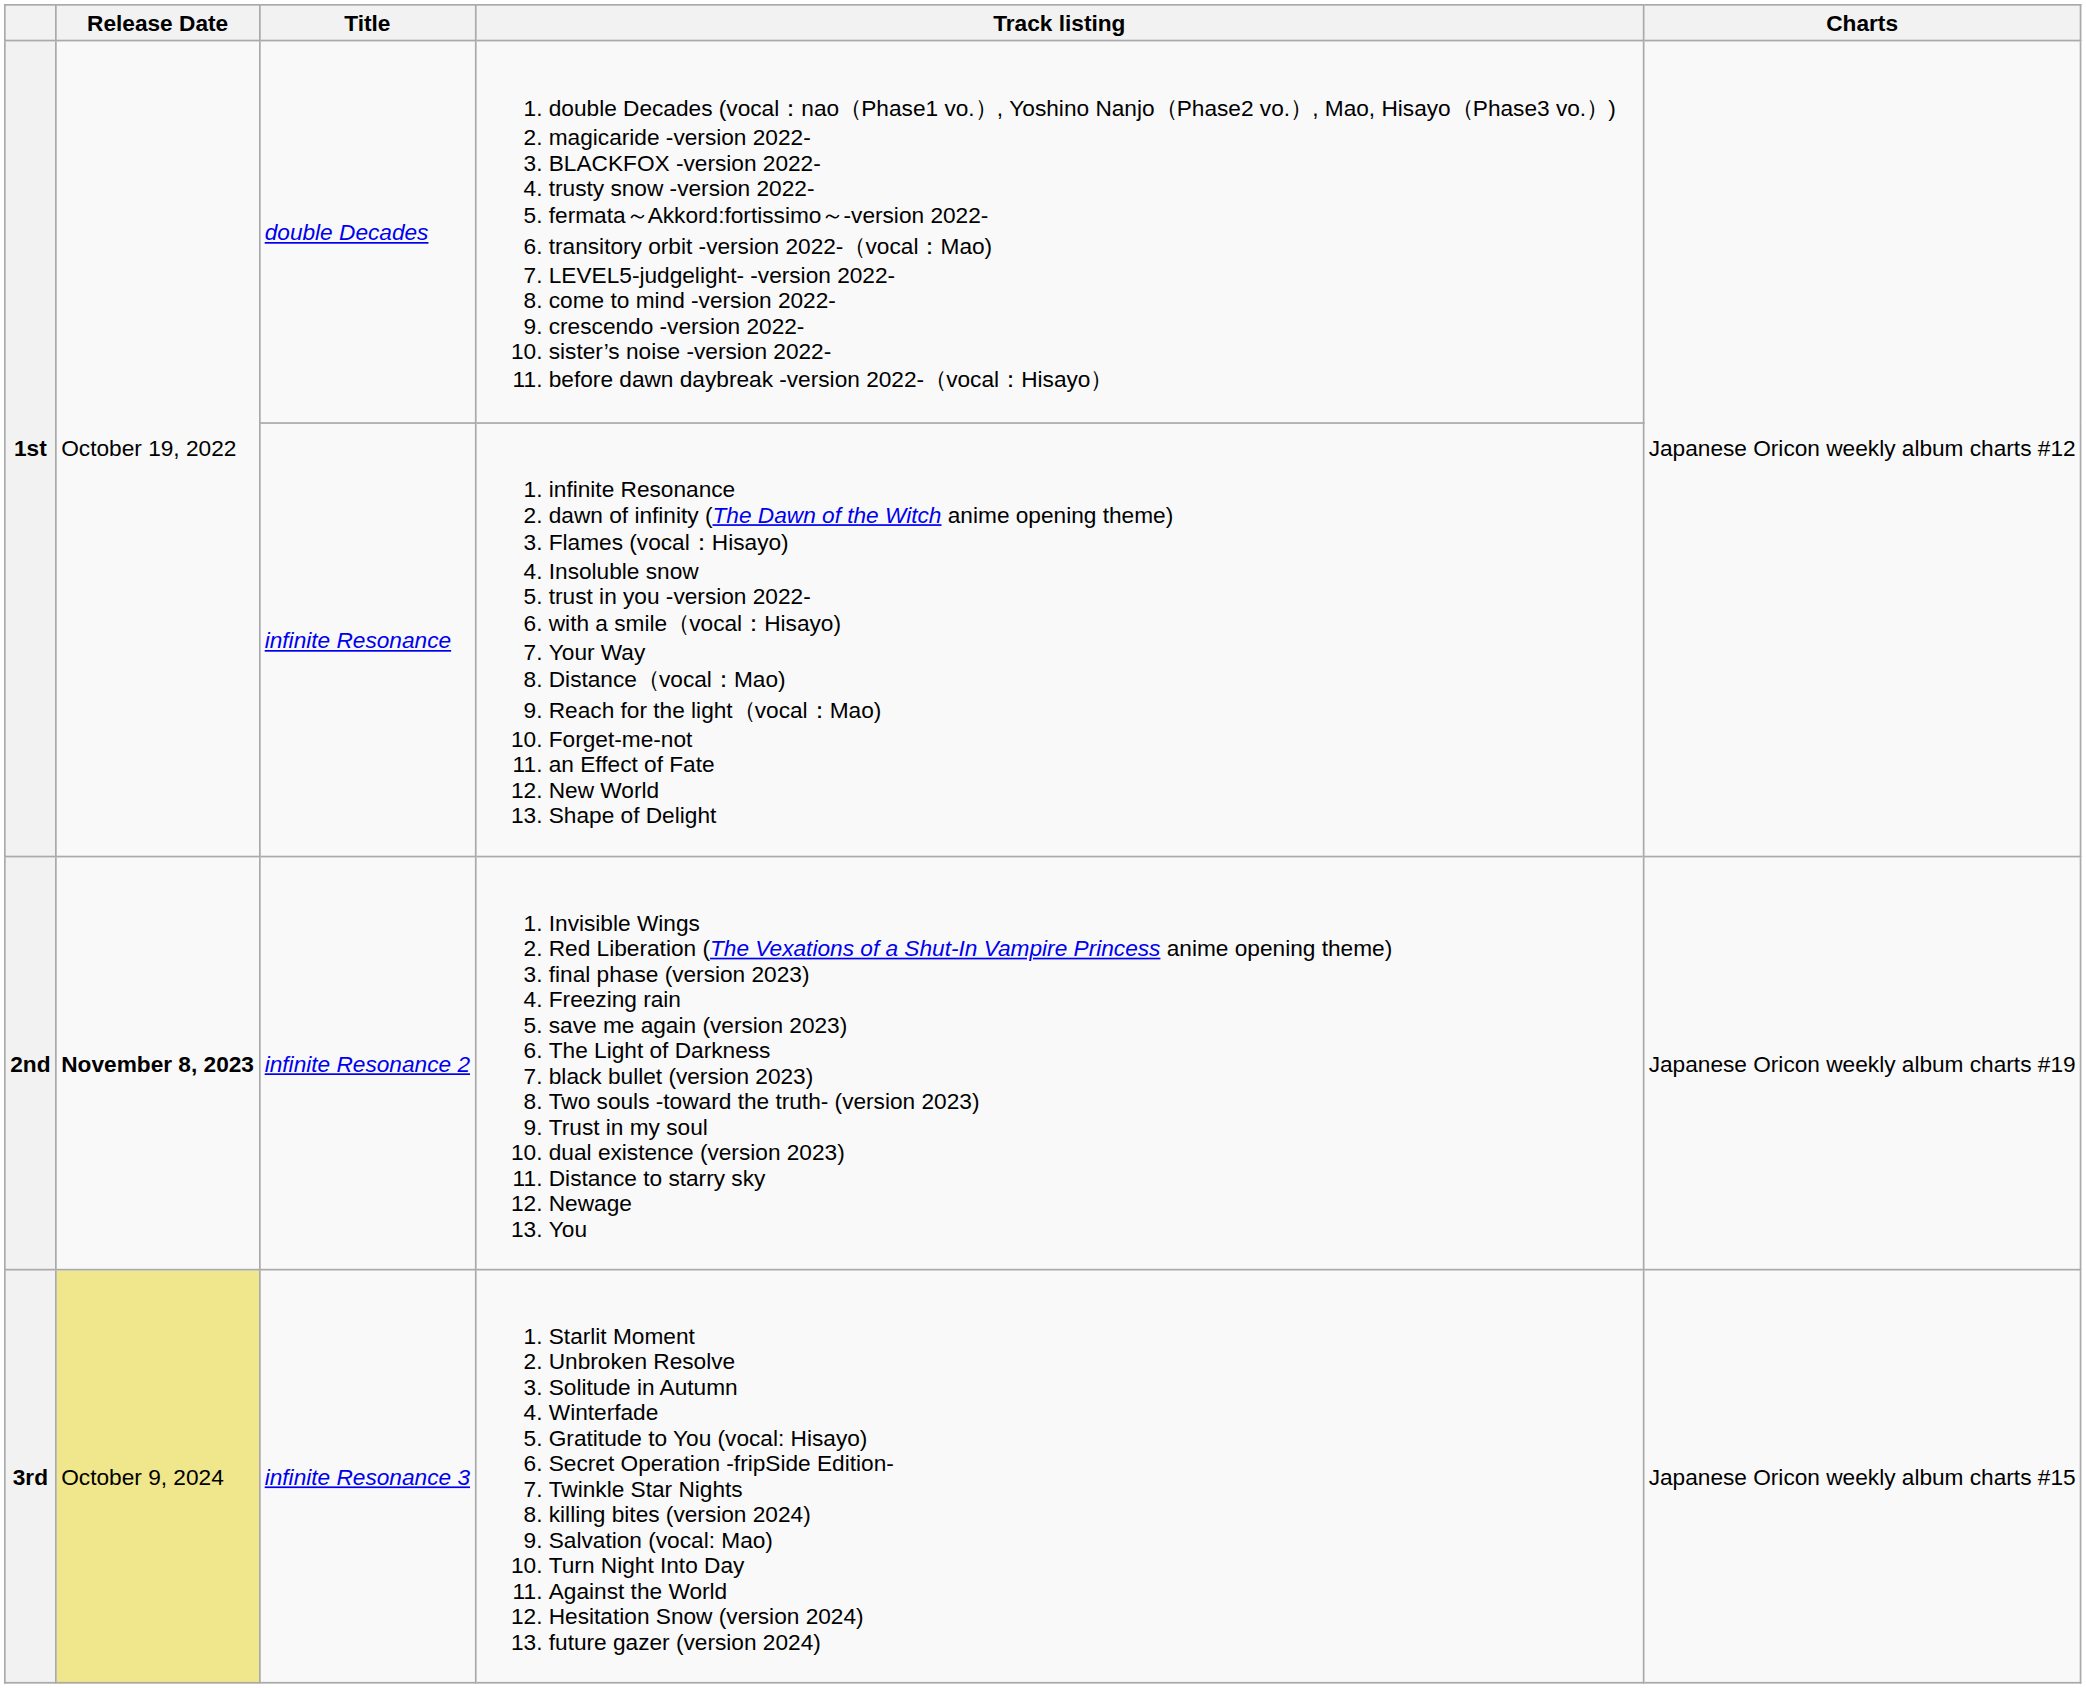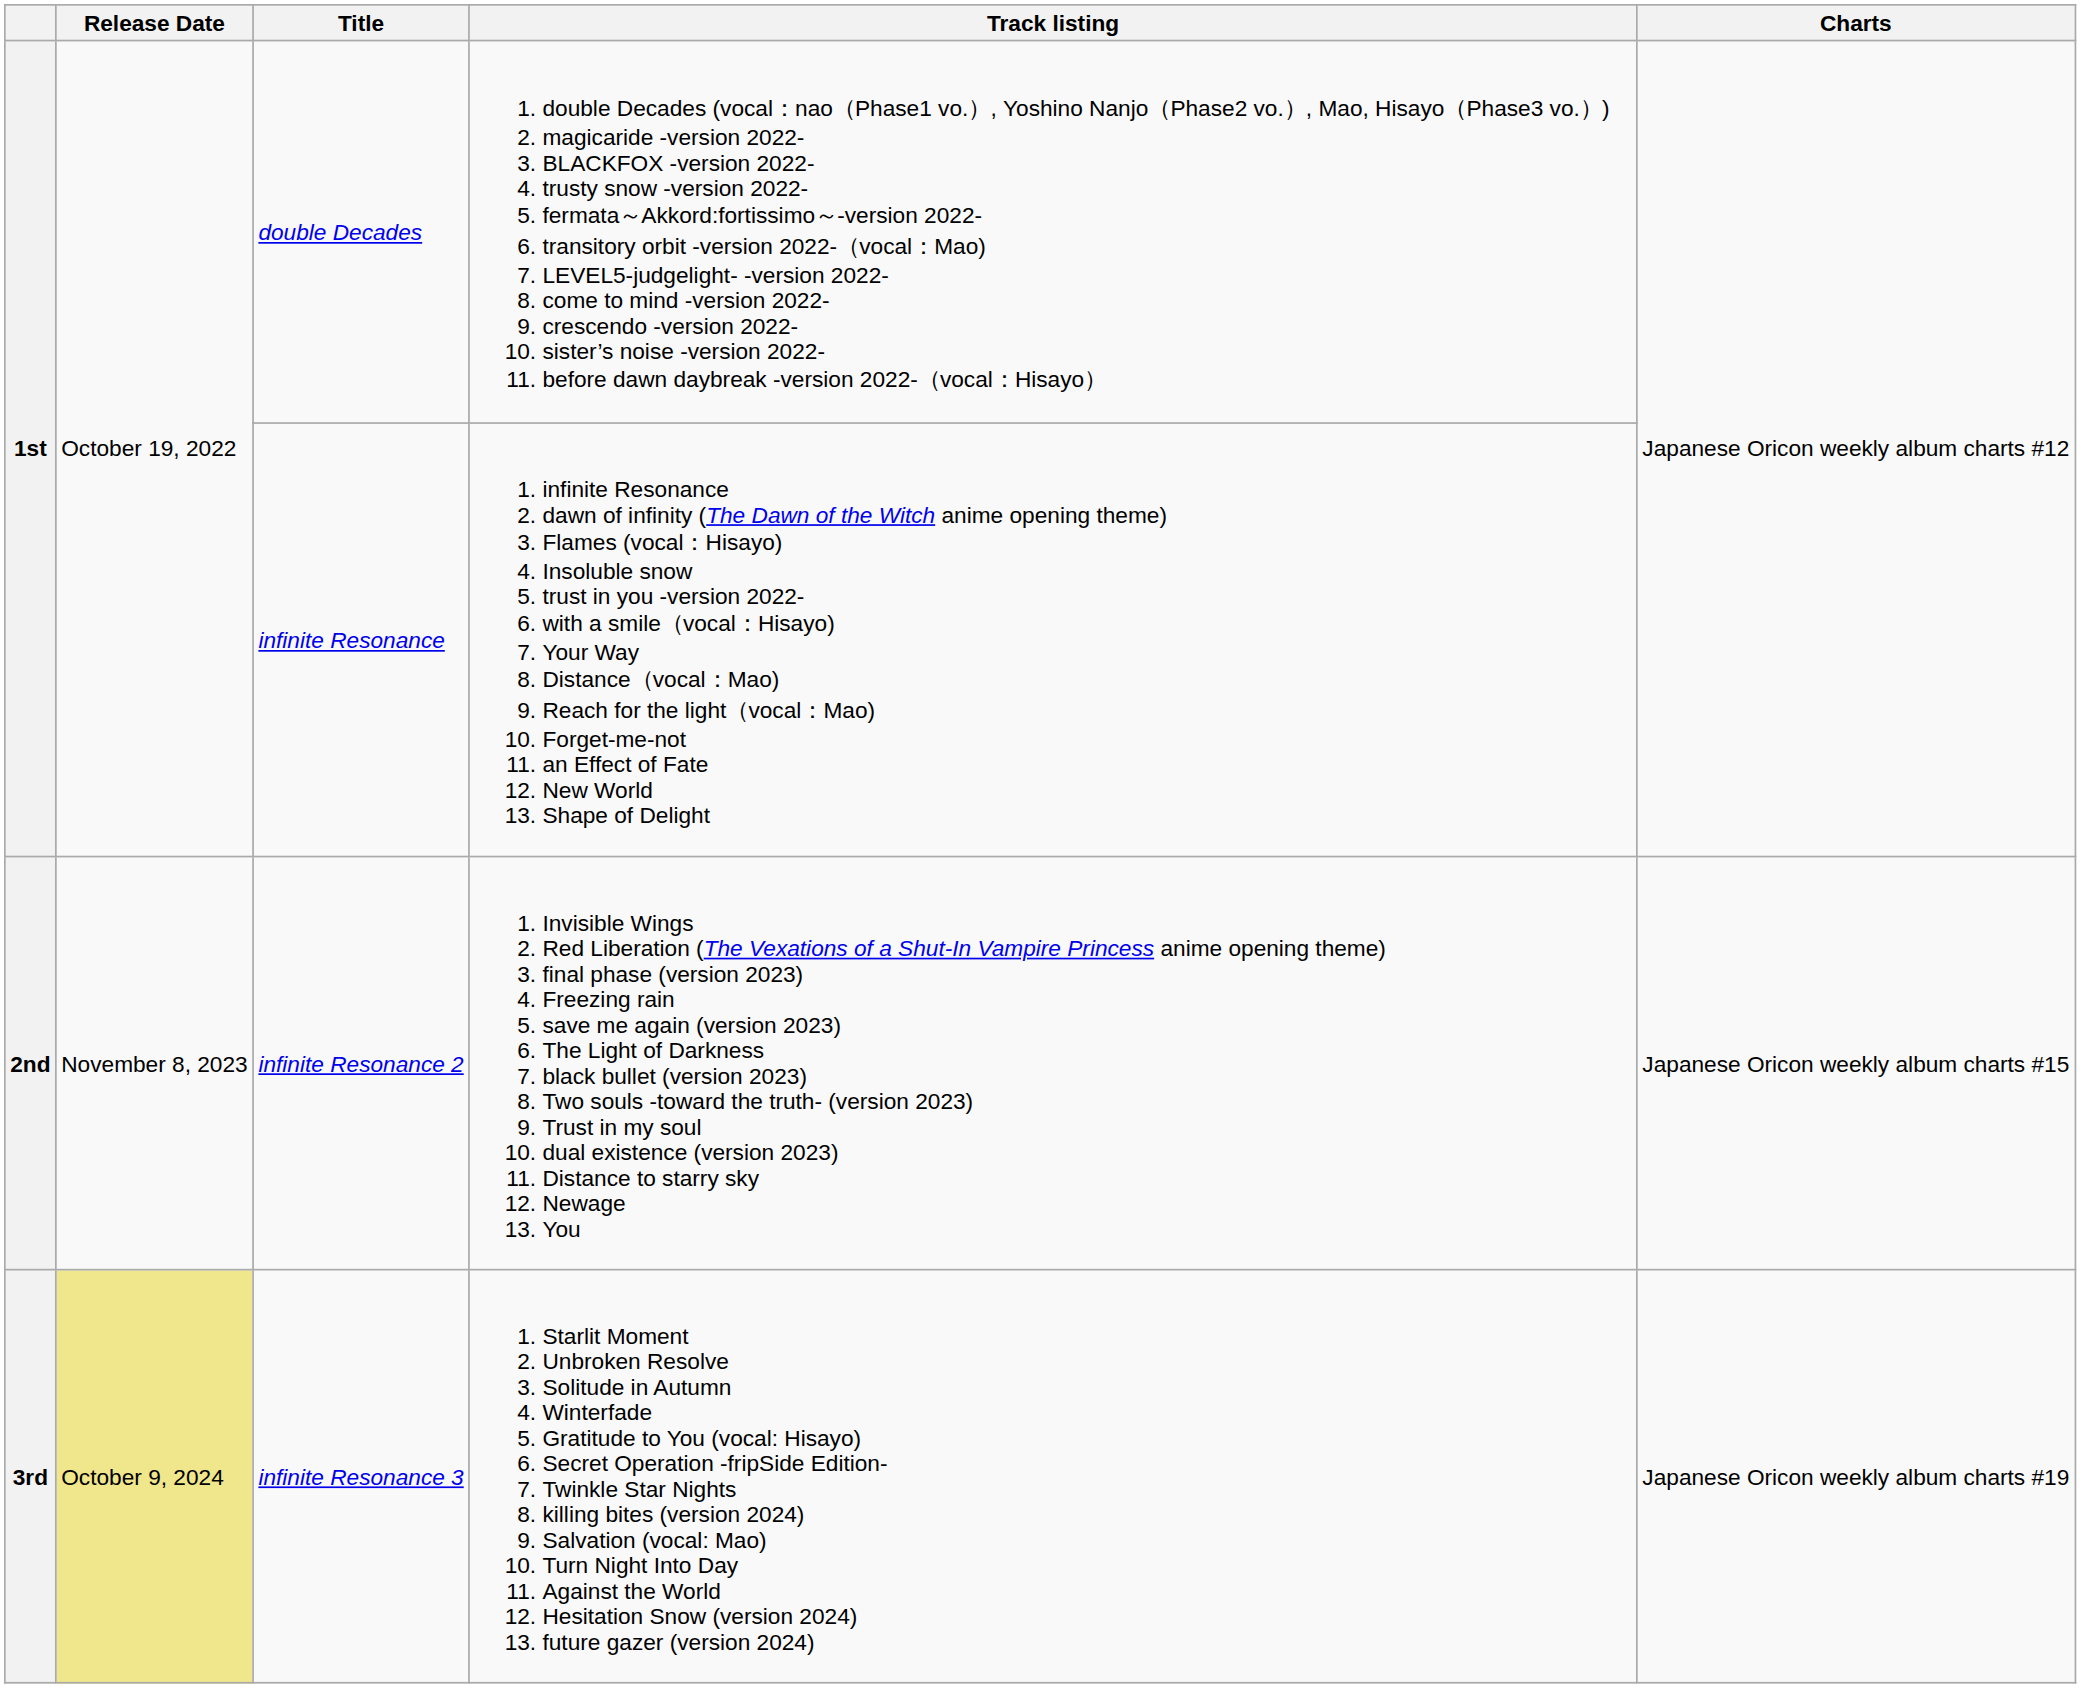(158, 1064) bold -> (154, 1064) normal
(1862, 1064) Japanese Oricon weekly album charts #19 -> (1856, 1064) Japanese Oricon weekly album charts #15
(1862, 1477) Japanese Oricon weekly album charts #15 -> (1856, 1477) Japanese Oricon weekly album charts #19
